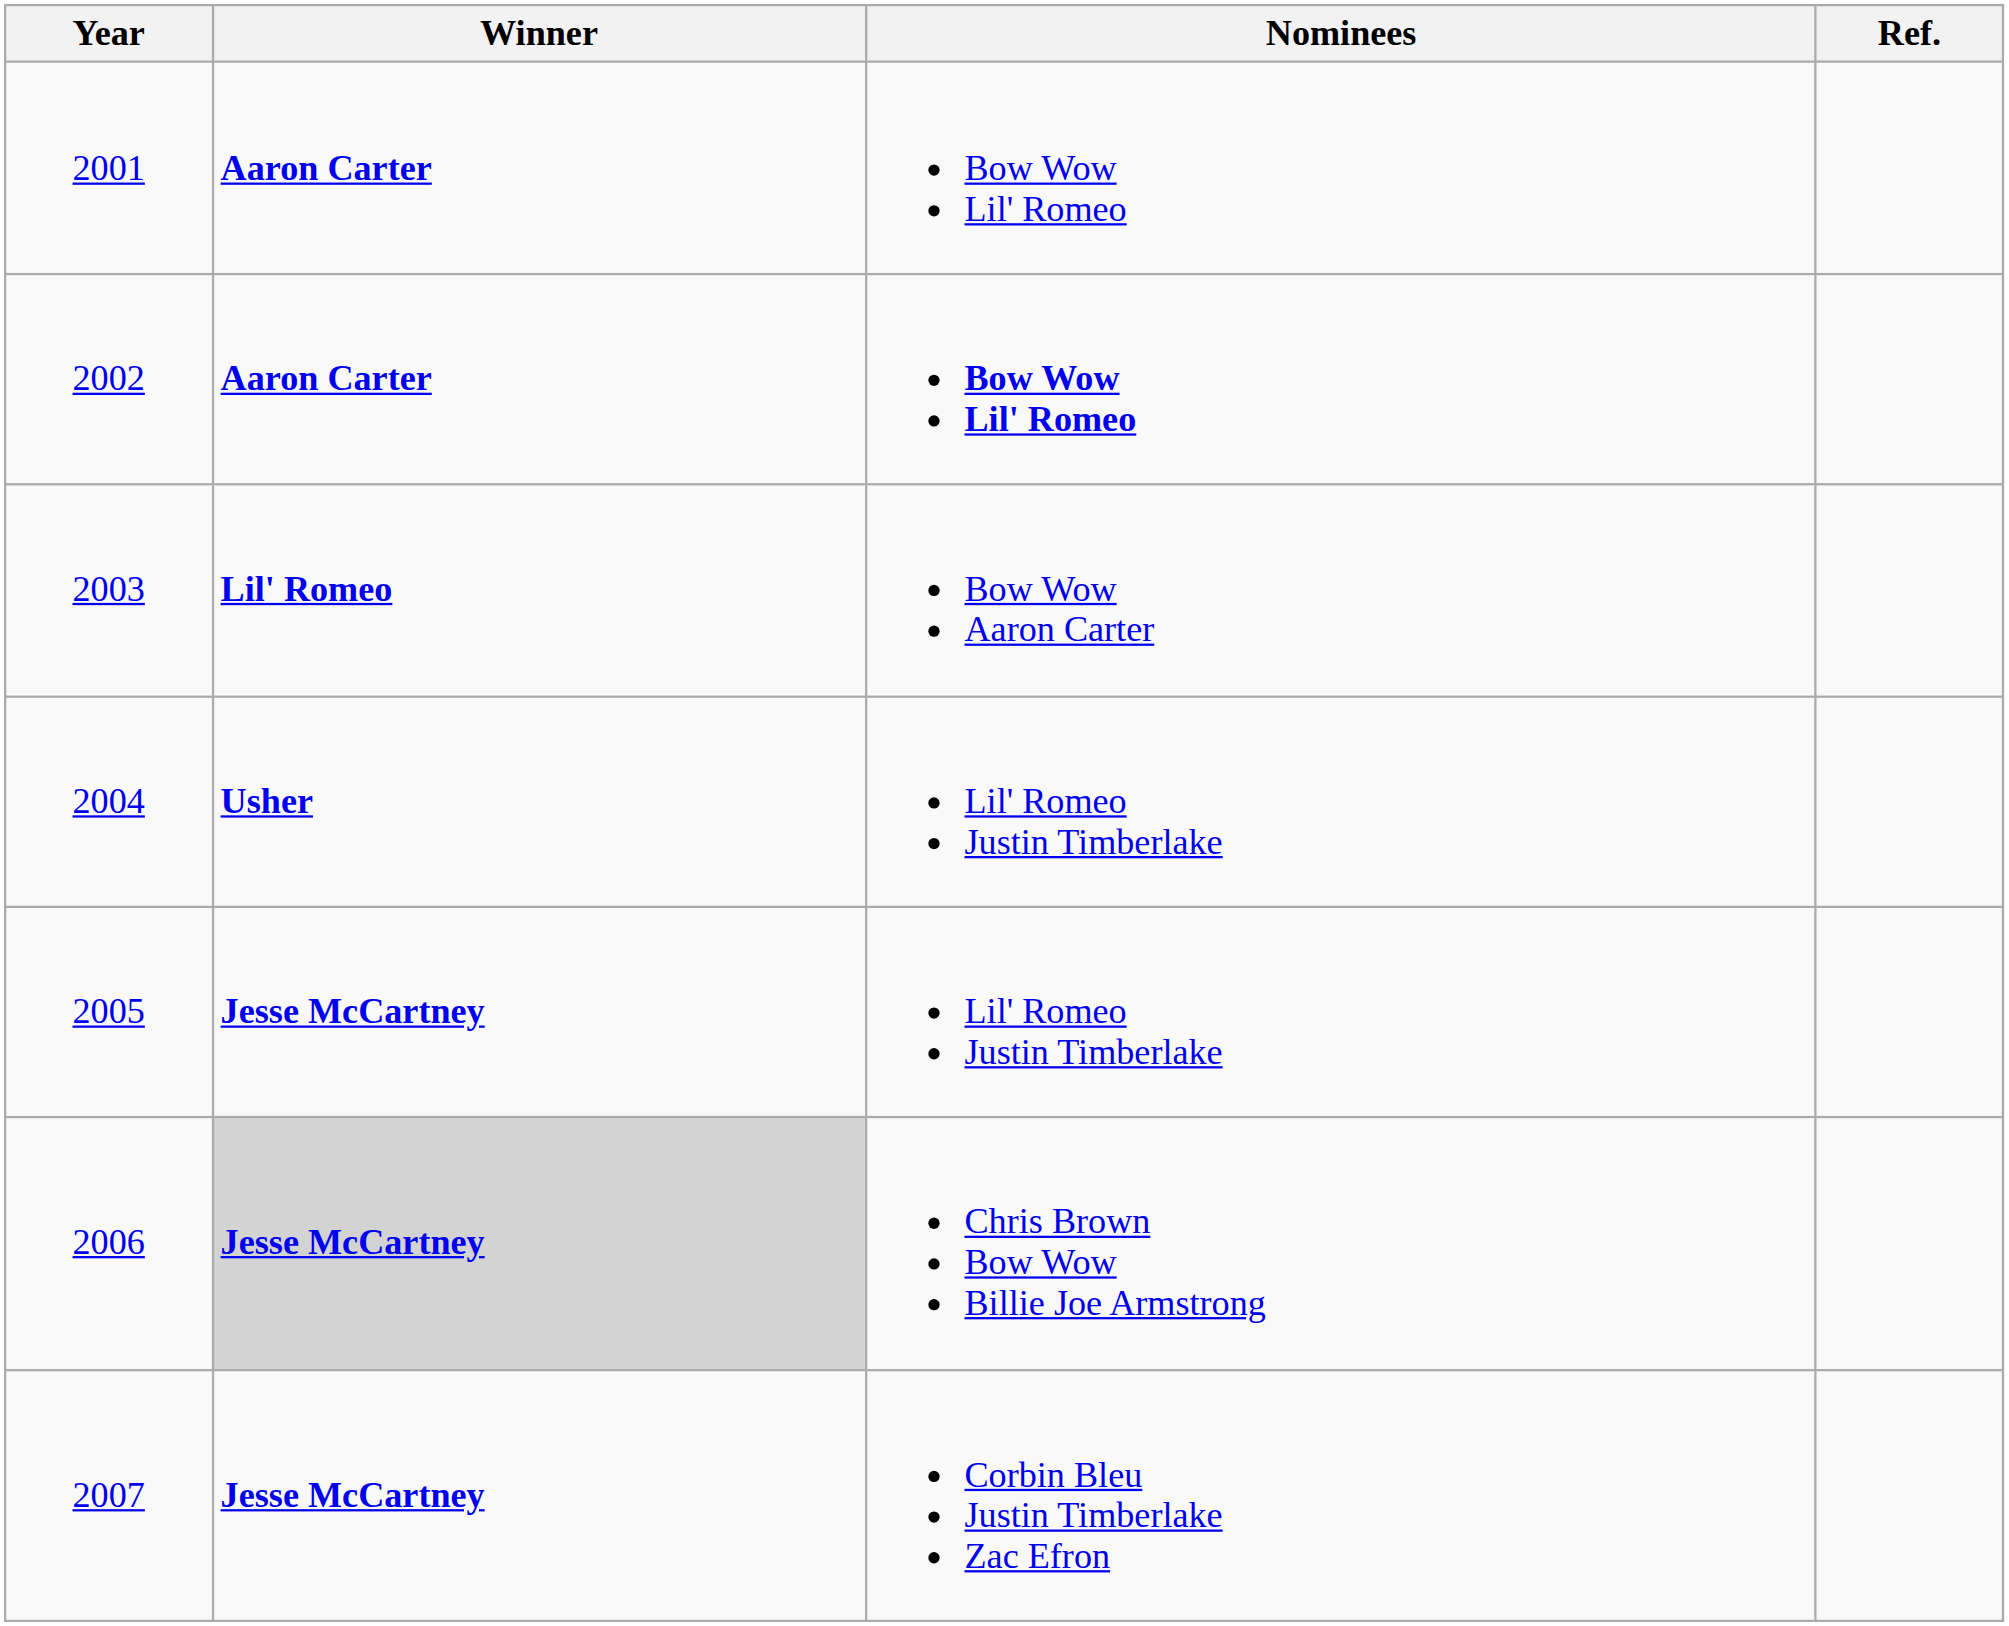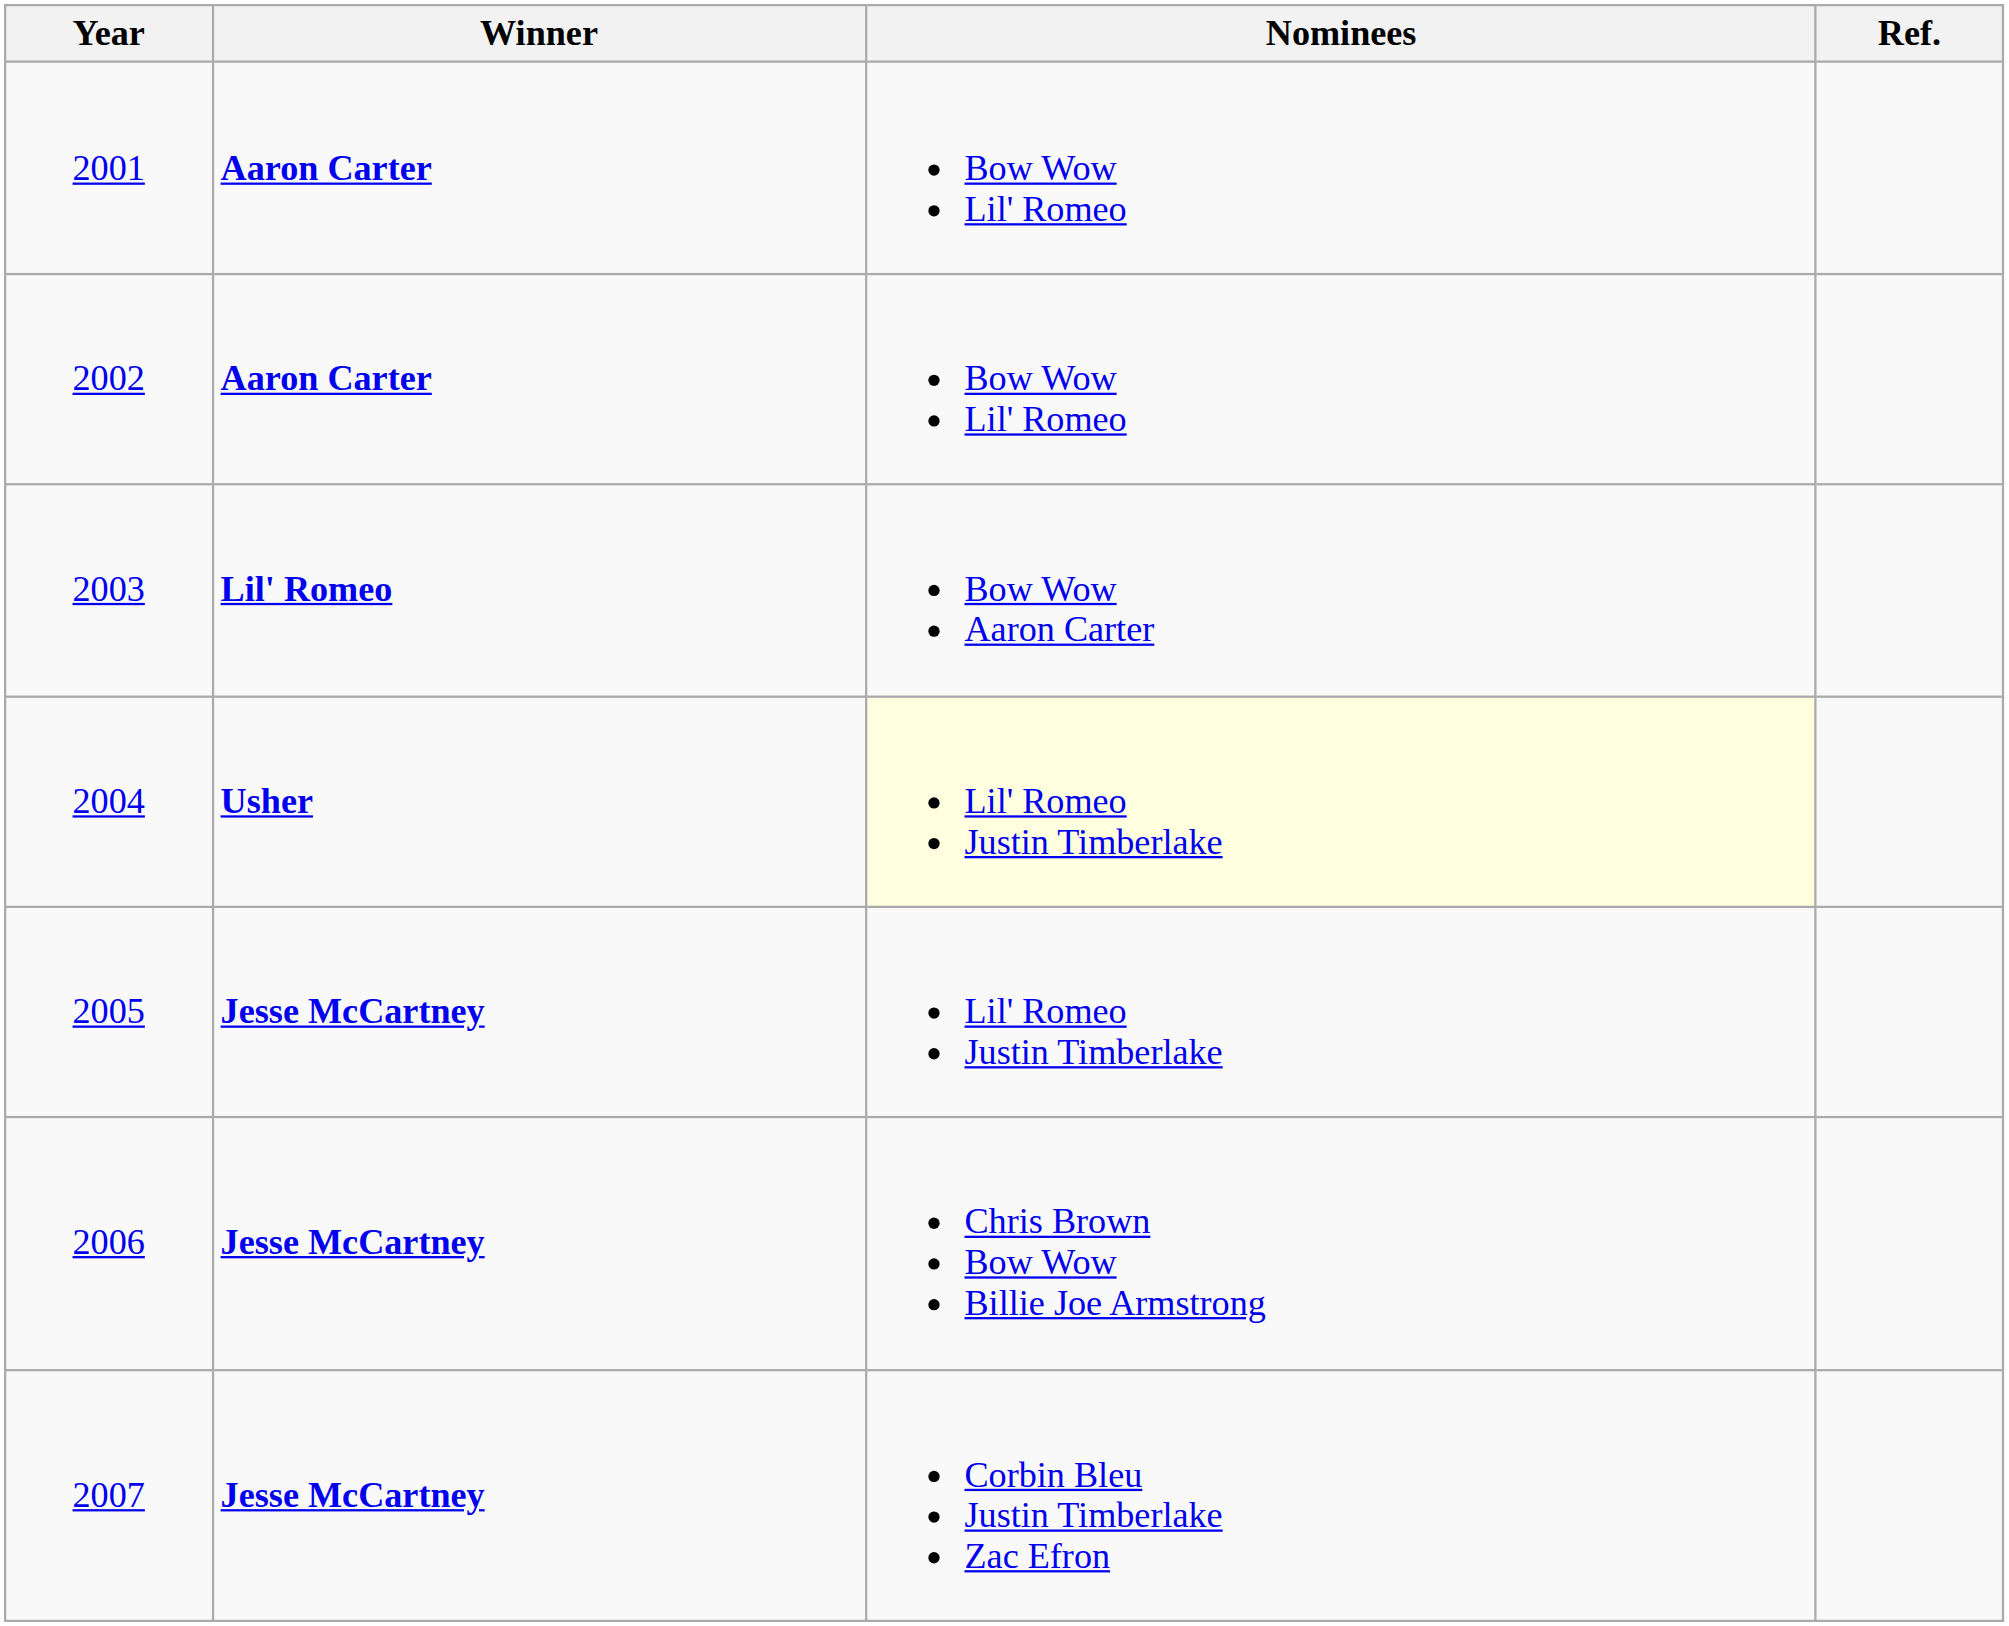(1341, 399) bold -> (1341, 399) normal
(1341, 821) no background -> (1341, 821) lightyellow background
(353, 1242) lightgrey background -> (353, 1242) no background
